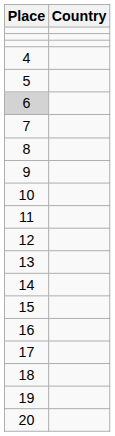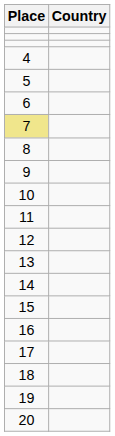(26, 104) lightgrey background -> (26, 104) no background
(26, 126) no background -> (26, 126) khaki background
